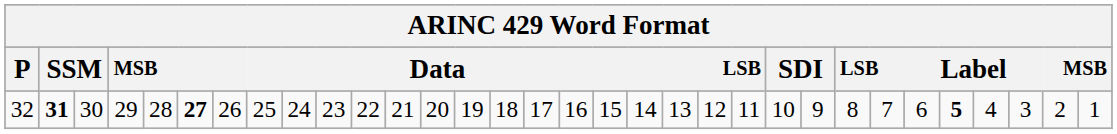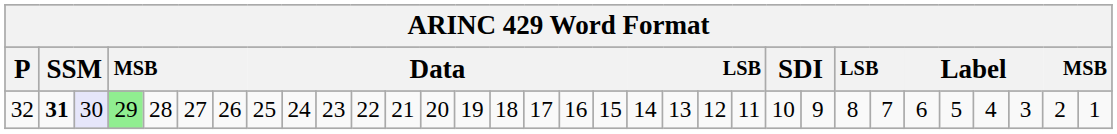(91, 109) no background -> (91, 109) lavender background
(126, 109) no background -> (126, 109) lightgreen background
(195, 109) bold -> (195, 109) normal
(956, 109) bold -> (956, 109) normal
